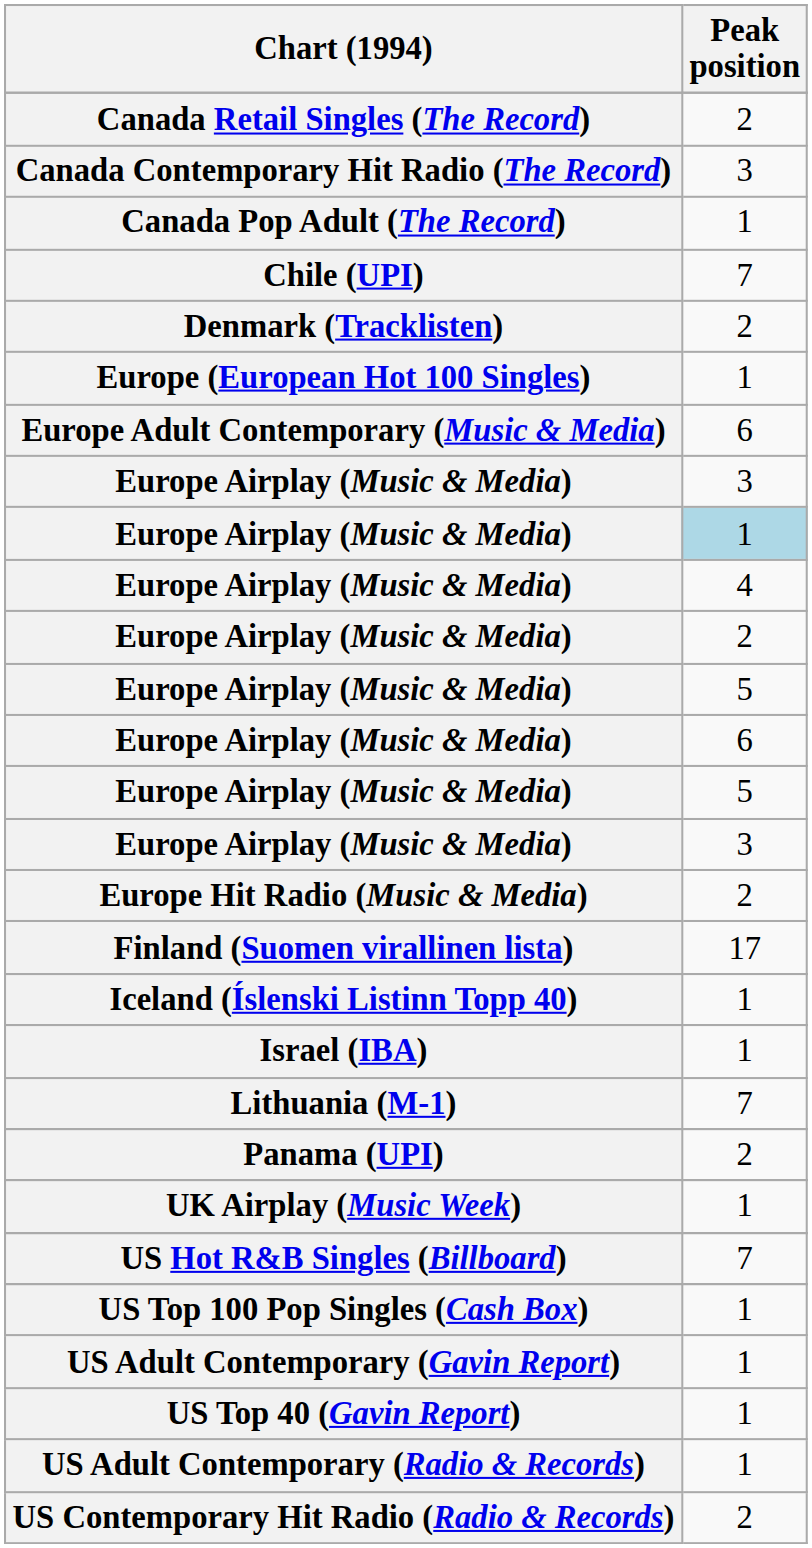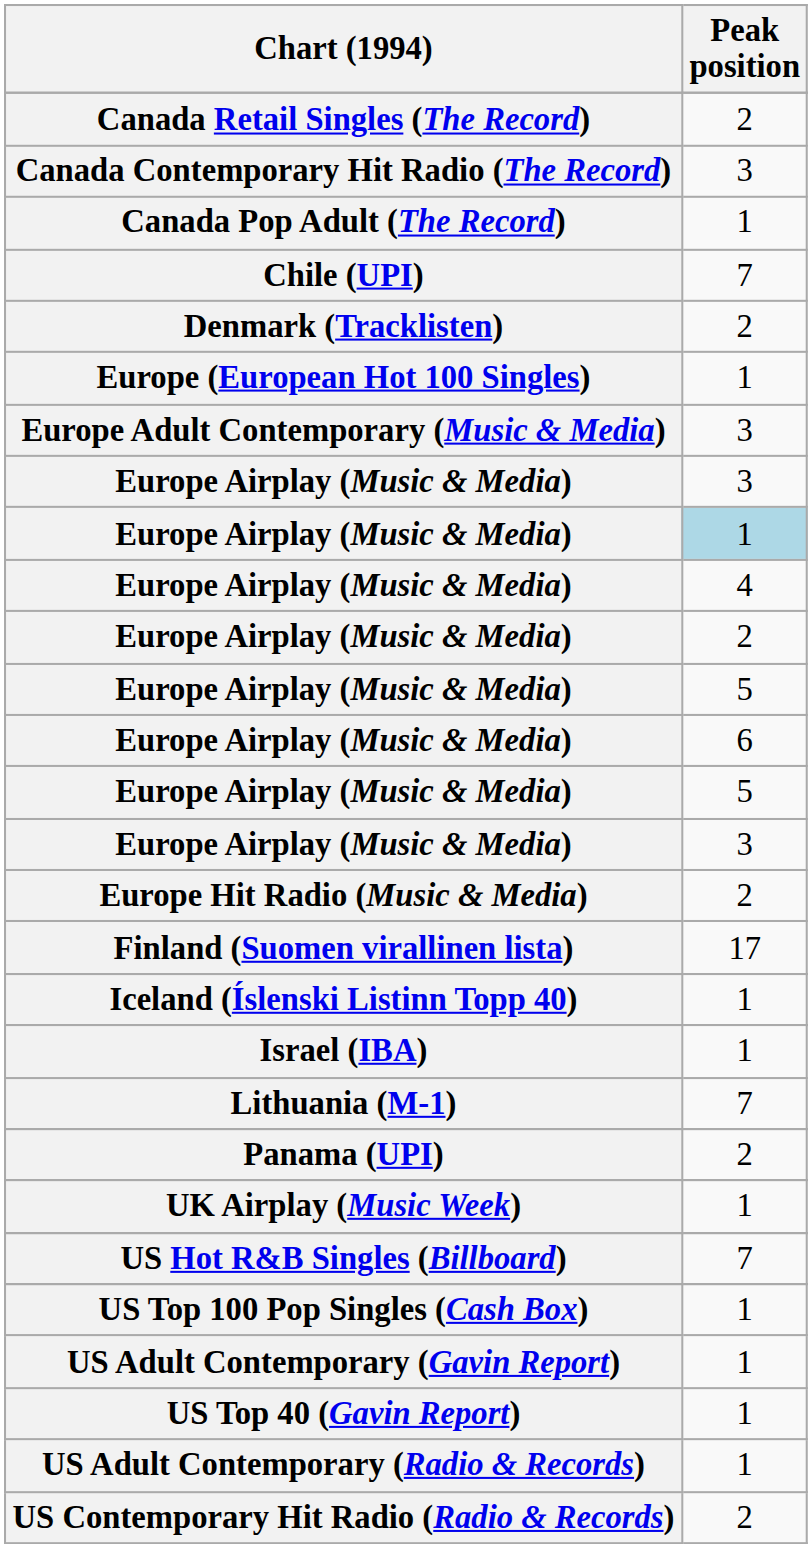(745, 429) 6 -> (745, 429) 3
